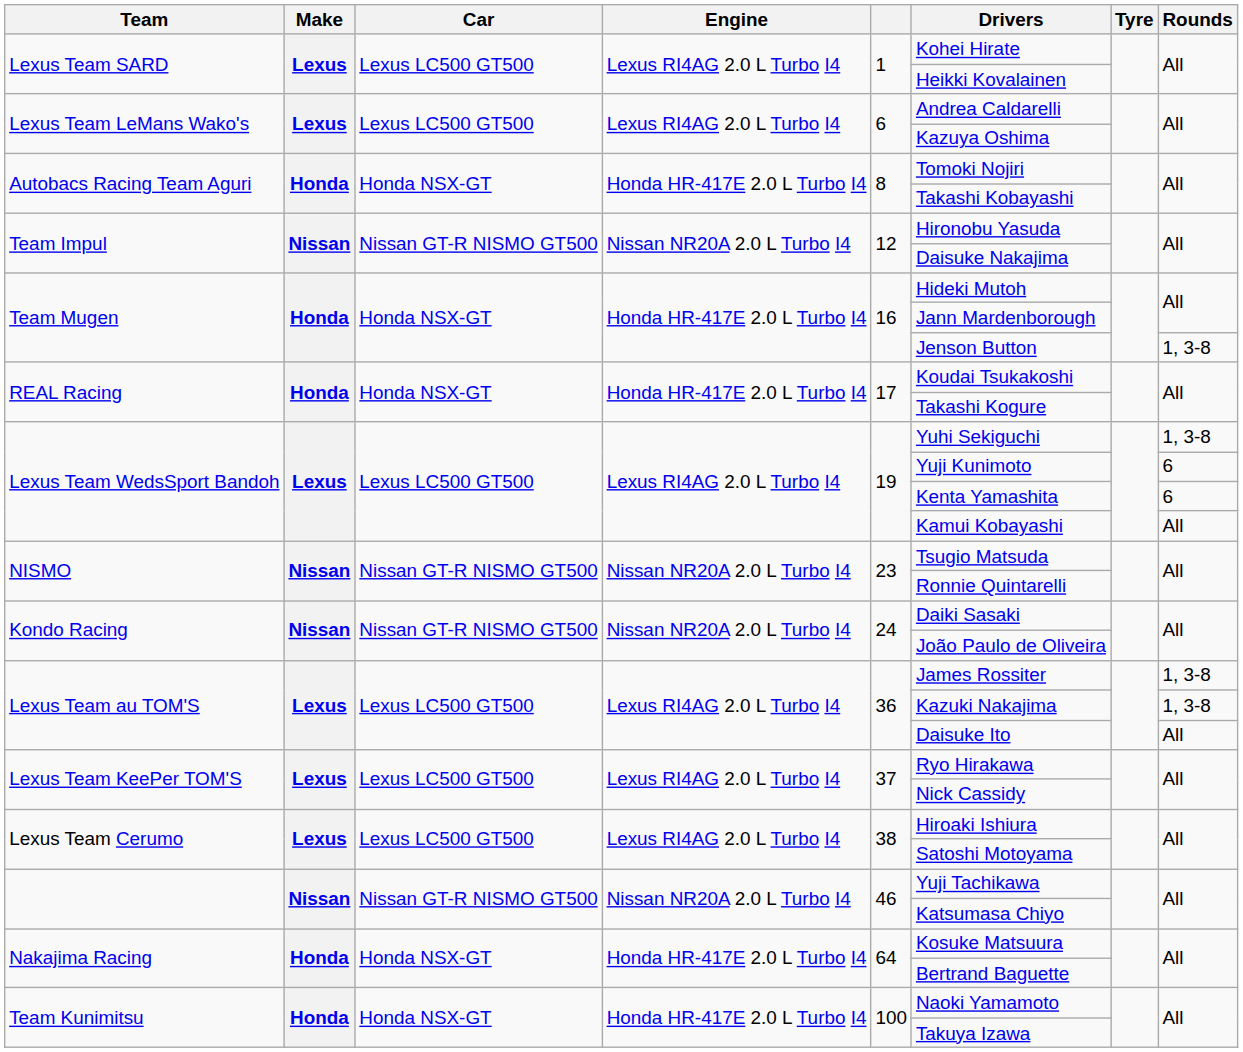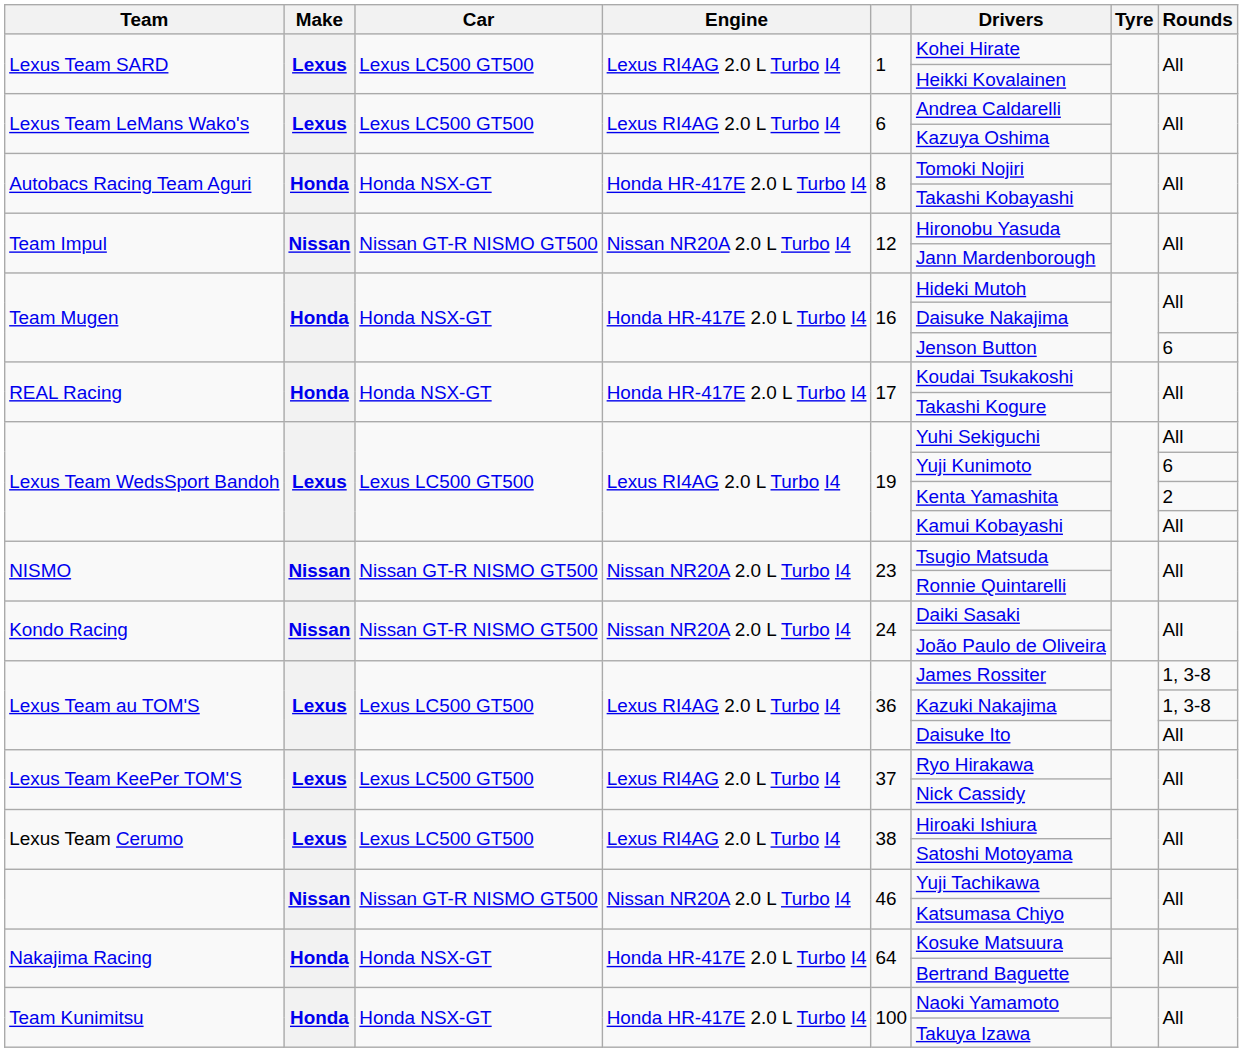(992, 258) Daisuke Nakajima -> (1006, 258) Jann Mardenborough
(1006, 317) Jann Mardenborough -> (992, 317) Daisuke Nakajima
(1187, 347) 1, 3-8 -> (1168, 347) 6
(1187, 436) 1, 3-8 -> (1173, 436) All
(1168, 496) 6 -> (1168, 496) 2
